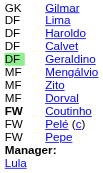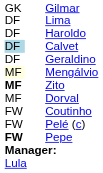(12, 46) no background -> (12, 46) lightblue background
(12, 59) lightgreen background -> (12, 59) no background
(13, 72) no background -> (13, 72) lightyellow background
(13, 85) normal -> (13, 85) bold
(14, 111) bold -> (14, 111) normal
(14, 137) normal -> (14, 137) bold
